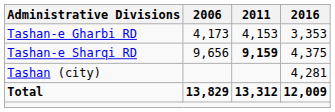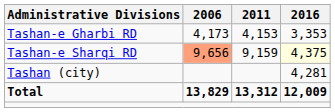(211, 53) no background -> (211, 53) lightsalmon background
(260, 53) bold -> (260, 53) normal
(309, 53) no background -> (309, 53) lightyellow background
